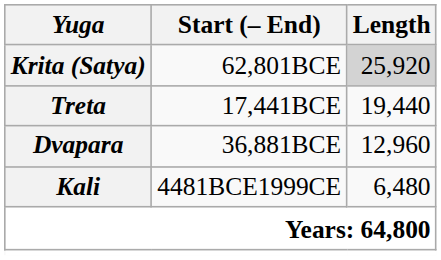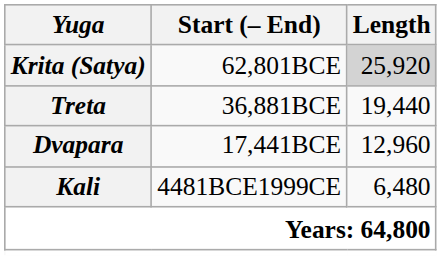(281, 105) 17,441BCE -> (281, 105) 36,881BCE
(281, 145) 36,881BCE -> (281, 145) 17,441BCE
